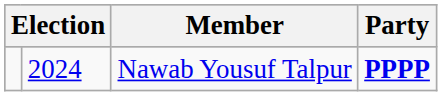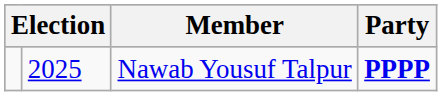(55, 68) 2024 -> (55, 68) 2025
